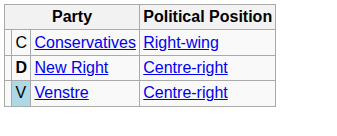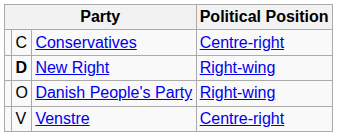(181, 42) Right-wing -> (242, 42) Centre-right
(185, 67) Centre-right -> (237, 67) Right-wing
+ row: (114, 93)
(21, 93) lightblue background -> (21, 118) no background
